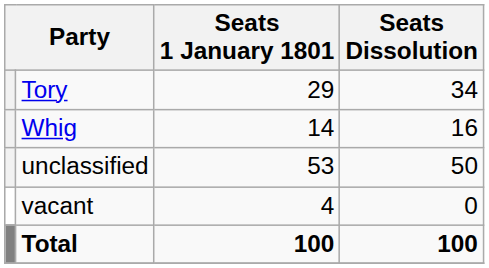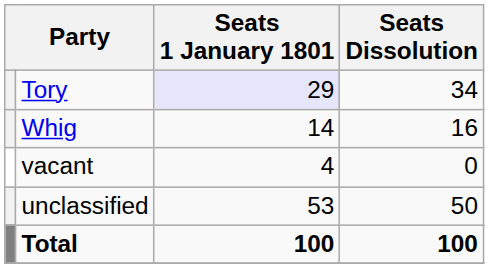(321, 89) no background -> (321, 89) lavender background
rows swapped: (85, 166) <-> (57, 205)
